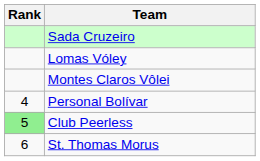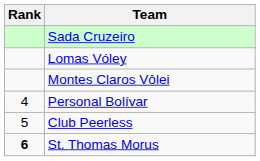(25, 123) lightgreen background -> (25, 123) no background
(25, 144) normal -> (25, 144) bold
